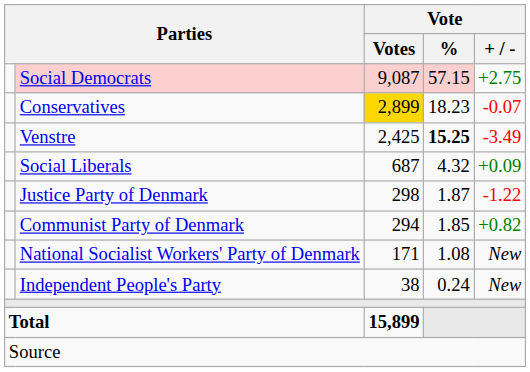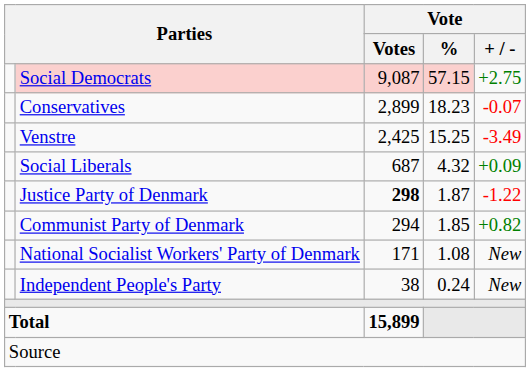(399, 107) gold background -> (399, 107) no background
(449, 136) bold -> (449, 136) normal
(406, 195) normal -> (406, 195) bold
